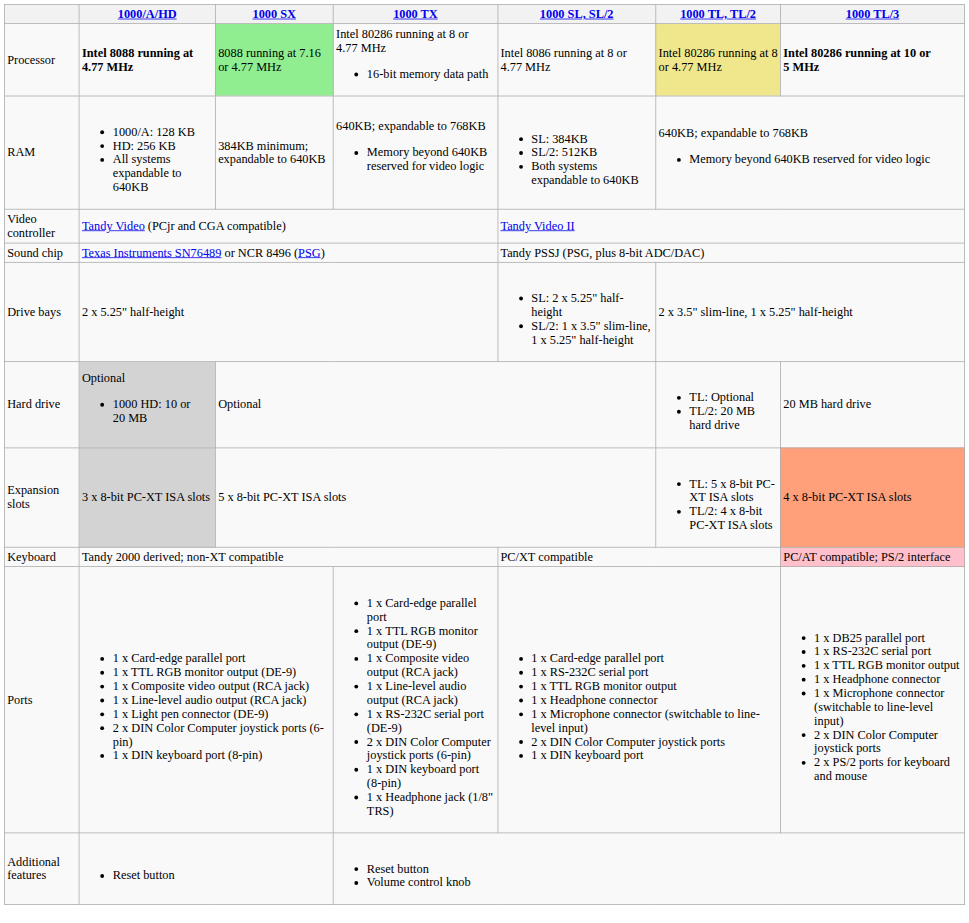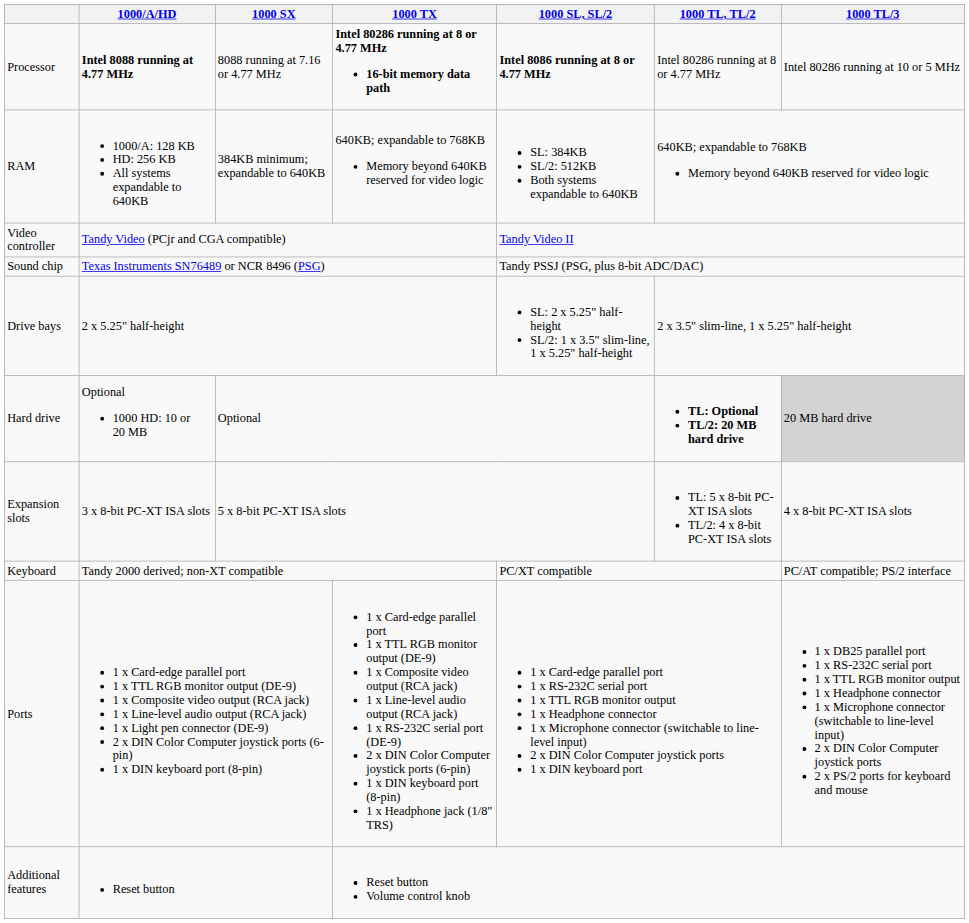(269, 59) lightgreen background -> (269, 66) no background
(415, 54) normal -> (415, 61) bold
(564, 59) normal -> (567, 66) bold
(718, 59) khaki background -> (717, 66) no background
(857, 59) bold -> (872, 66) normal
(147, 399) lightgrey background -> (147, 412) no background
(718, 412) normal -> (718, 426) bold
(827, 404) no background -> (828, 418) lightgrey background
(146, 497) lightgrey background -> (146, 511) no background
(847, 497) lightsalmon background -> (848, 511) no background
(867, 557) pink background -> (867, 570) no background
